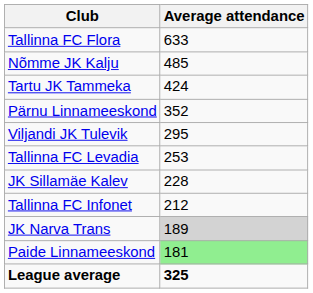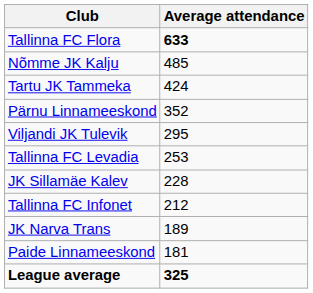(176, 39) normal -> (176, 39) bold
(176, 228) lightgrey background -> (176, 228) no background
(176, 252) lightgreen background -> (176, 252) no background
